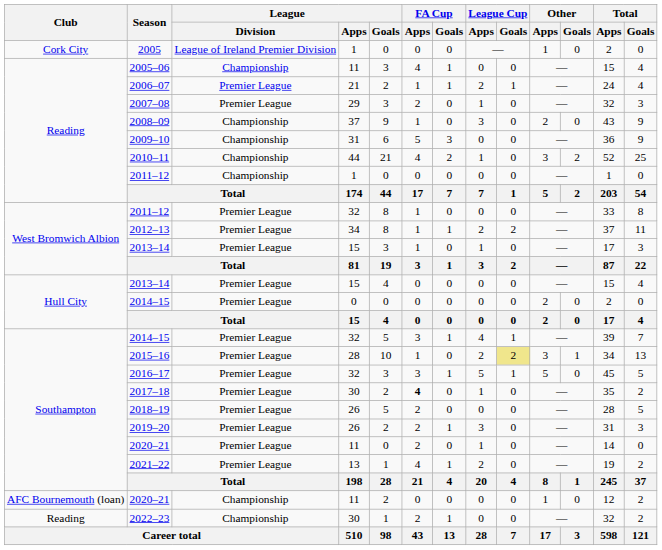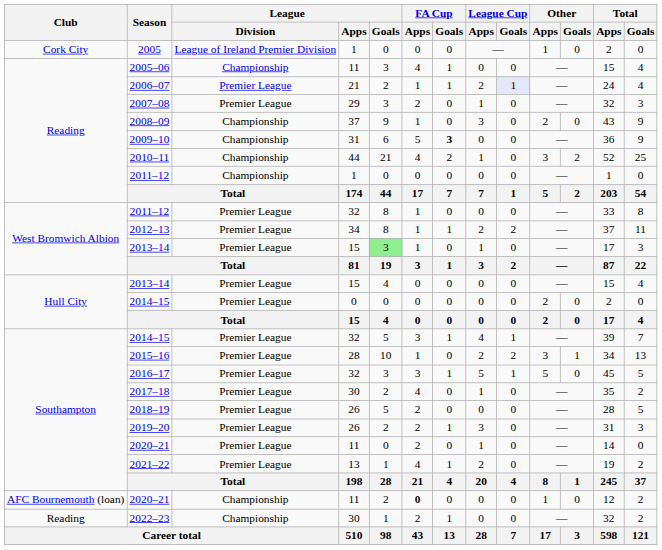(513, 85) no background -> (513, 85) lavender background
(449, 139) normal -> (449, 139) bold
(386, 247) no background -> (386, 247) lightgreen background
(513, 355) khaki background -> (513, 355) no background
(417, 391) bold -> (417, 391) normal
(417, 499) normal -> (417, 499) bold
